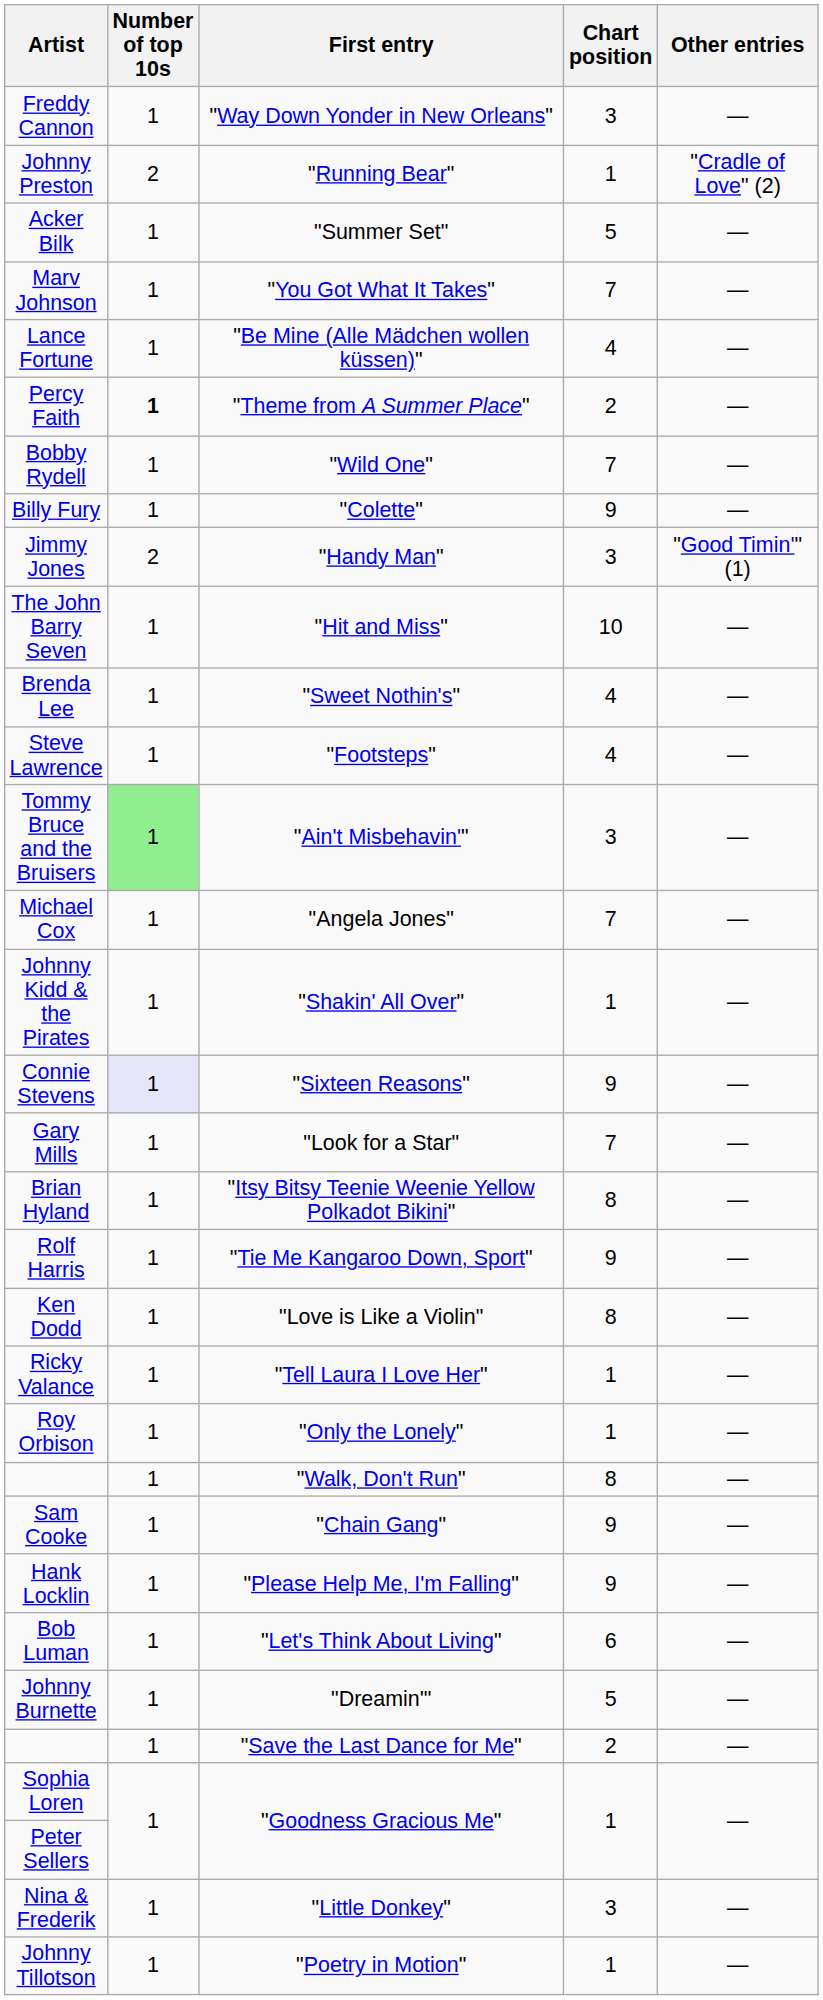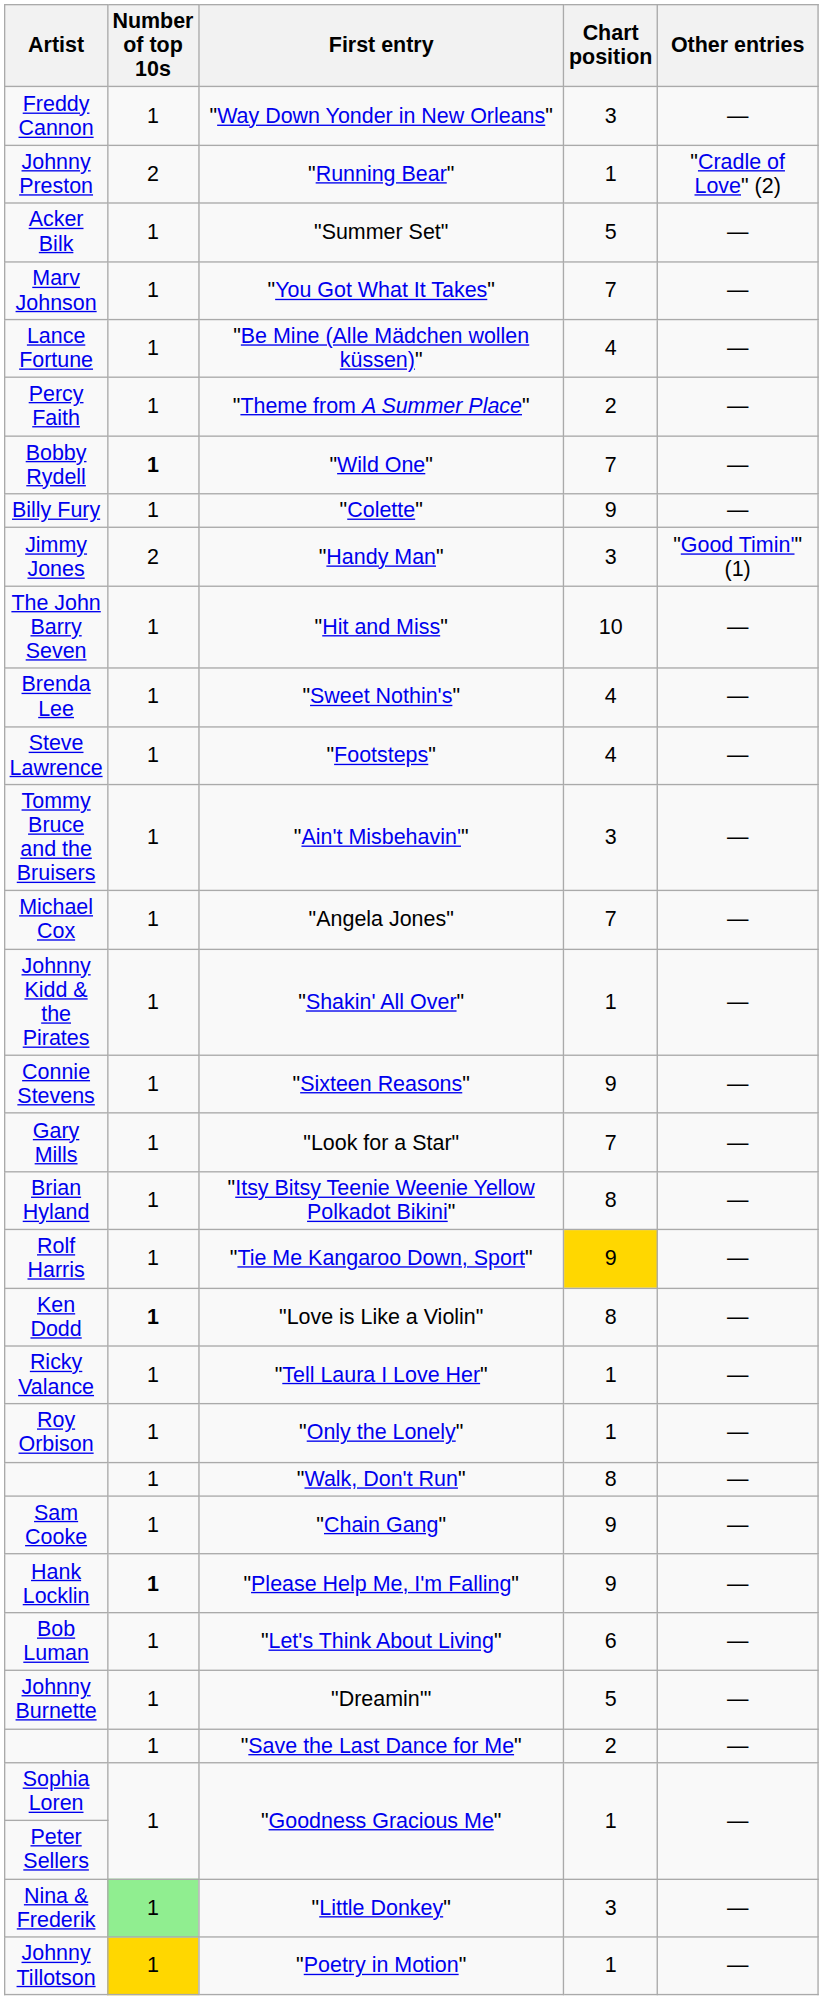(153, 406) bold -> (153, 406) normal
(153, 464) normal -> (153, 464) bold
(153, 837) lightgreen background -> (153, 837) no background
(153, 1084) lavender background -> (153, 1084) no background
(611, 1258) no background -> (611, 1258) gold background
(153, 1316) normal -> (153, 1316) bold
(153, 1583) normal -> (153, 1583) bold
(153, 1907) no background -> (153, 1907) lightgreen background
(153, 1965) no background -> (153, 1965) gold background
